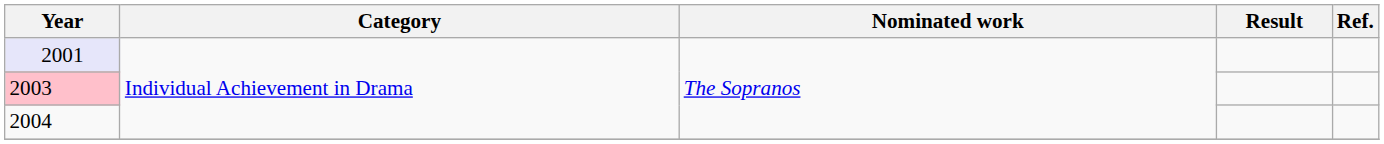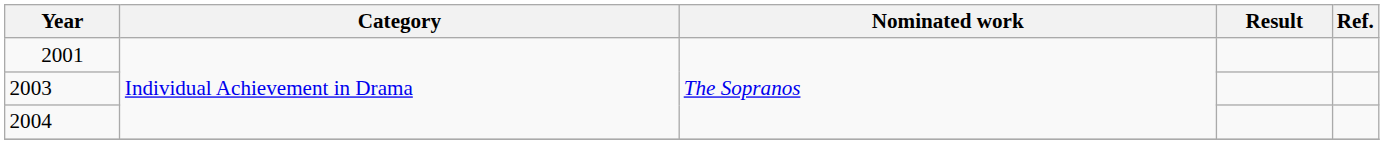(62, 54) lavender background -> (62, 54) no background
(31, 88) pink background -> (31, 88) no background
